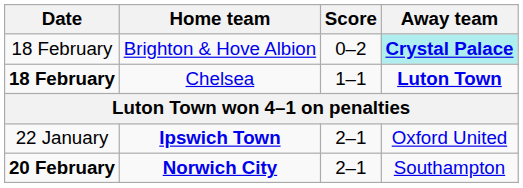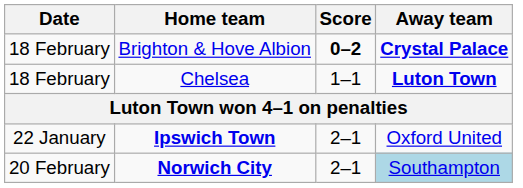(351, 49) normal -> (346, 49) bold
(449, 49) paleturquoise background -> (444, 49) no background
(62, 78) bold -> (59, 78) normal
(62, 167) bold -> (59, 167) normal
(449, 167) no background -> (444, 167) lightblue background
